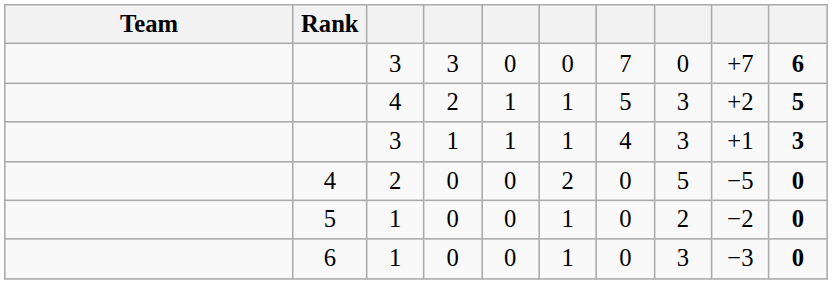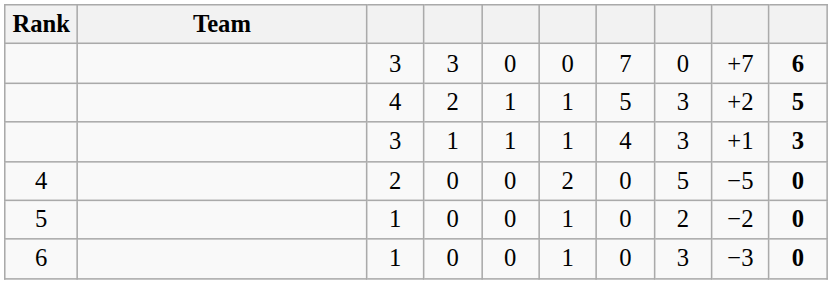columns swapped: (330, 24) <-> (149, 24)
